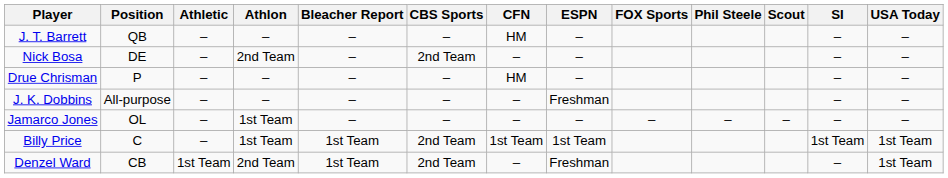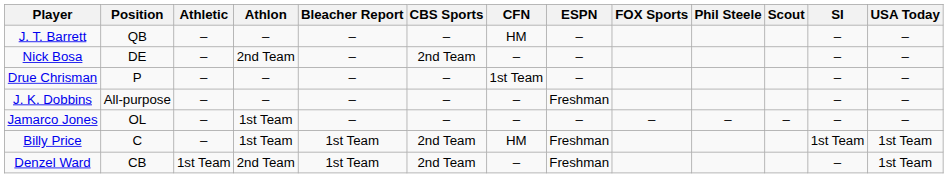(516, 78) HM -> (516, 78) 1st Team
(516, 141) 1st Team -> (516, 141) HM
(579, 141) 1st Team -> (579, 141) Freshman
